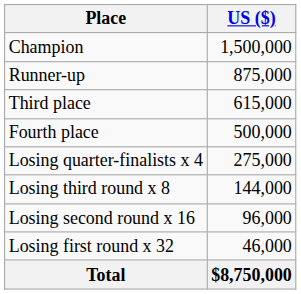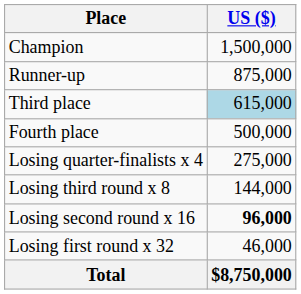(263, 103) no background -> (263, 103) lightblue background
(267, 217) normal -> (267, 217) bold
